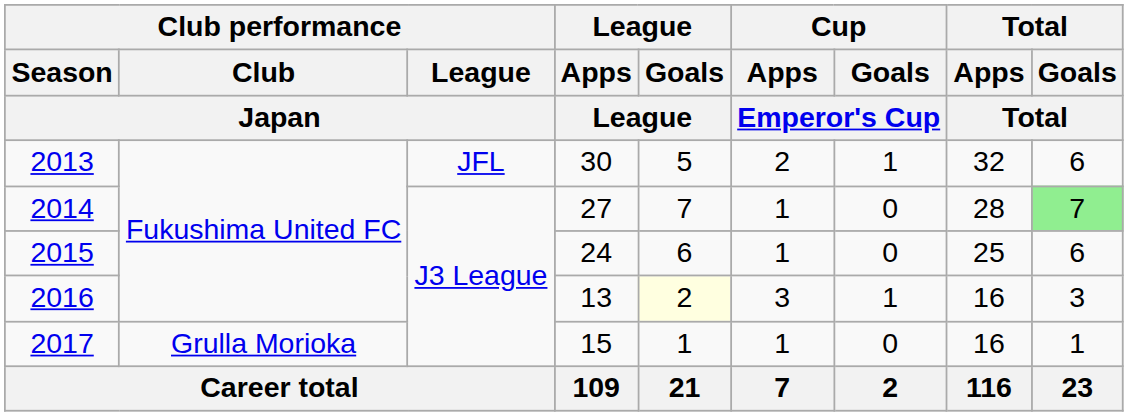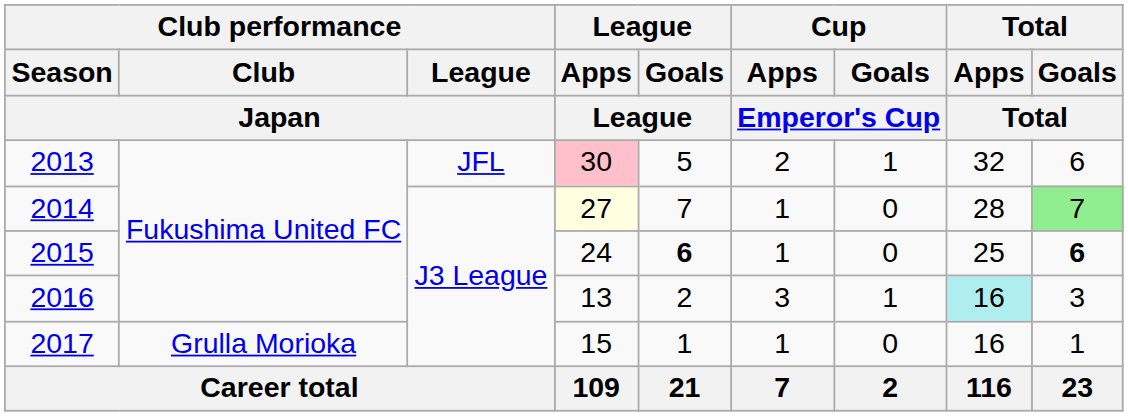(596, 162) no background -> (596, 162) pink background
(596, 207) no background -> (596, 207) lightyellow background
(684, 252) normal -> (684, 252) bold
(1077, 252) normal -> (1077, 252) bold
(684, 298) lightyellow background -> (684, 298) no background
(989, 298) no background -> (989, 298) paleturquoise background
